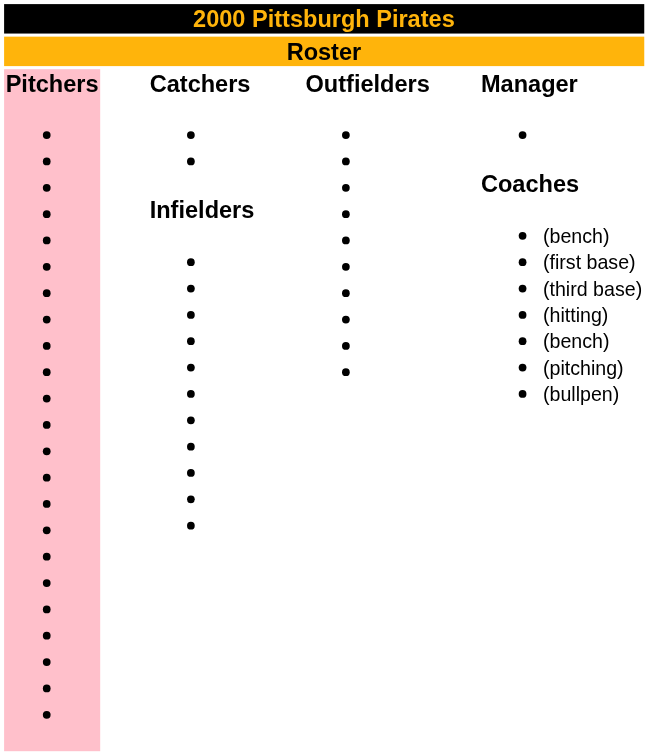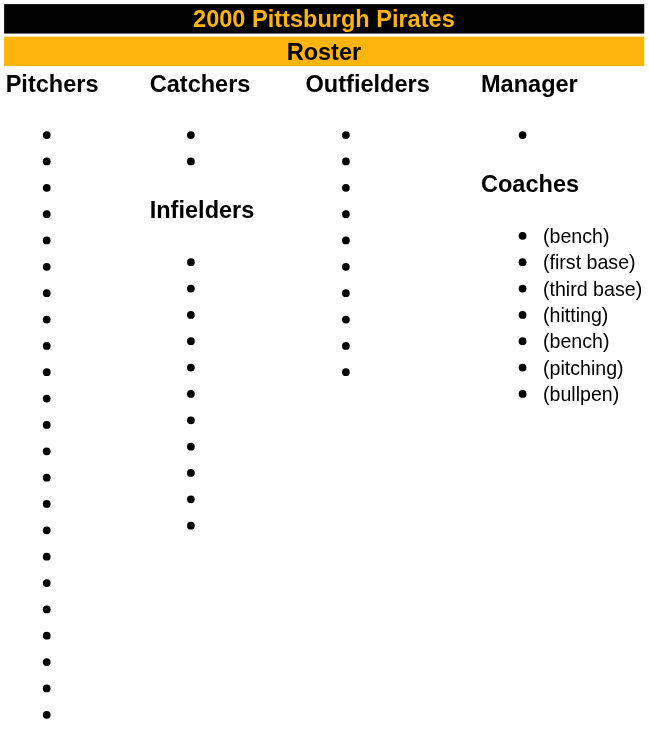(52, 399) pink background -> (52, 399) no background
